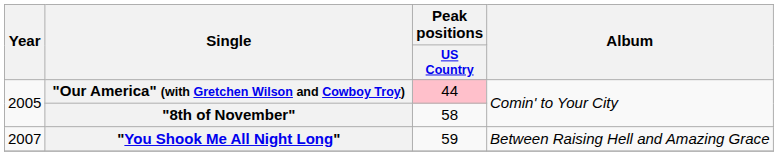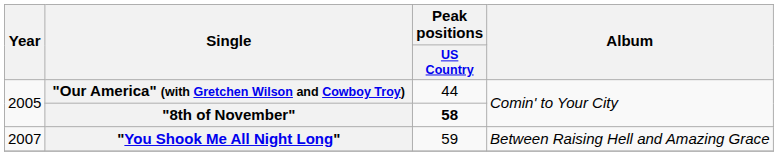(450, 91) pink background -> (450, 91) no background
(450, 115) normal -> (450, 115) bold
